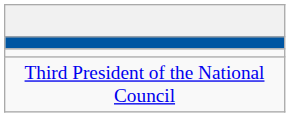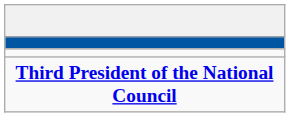(145, 84) normal -> (145, 84) bold
